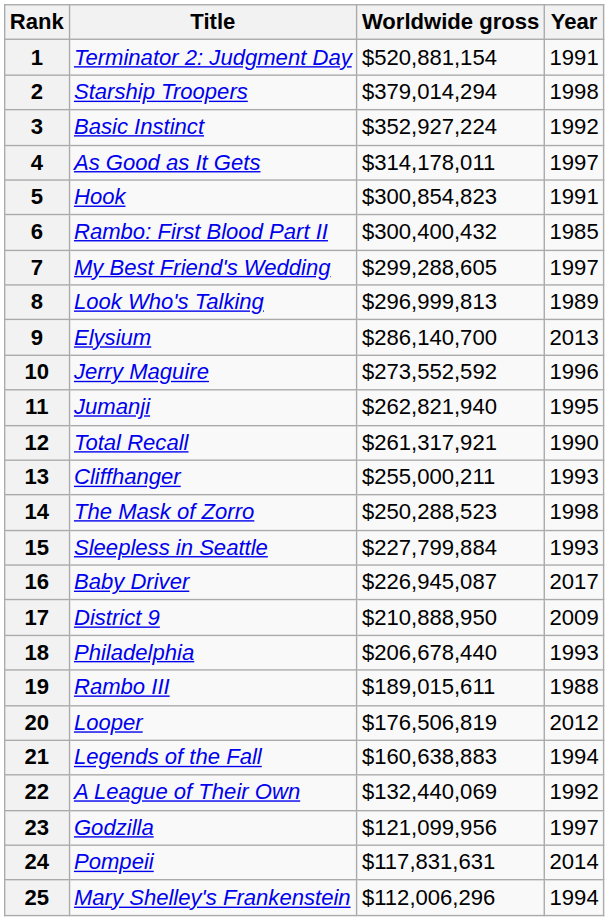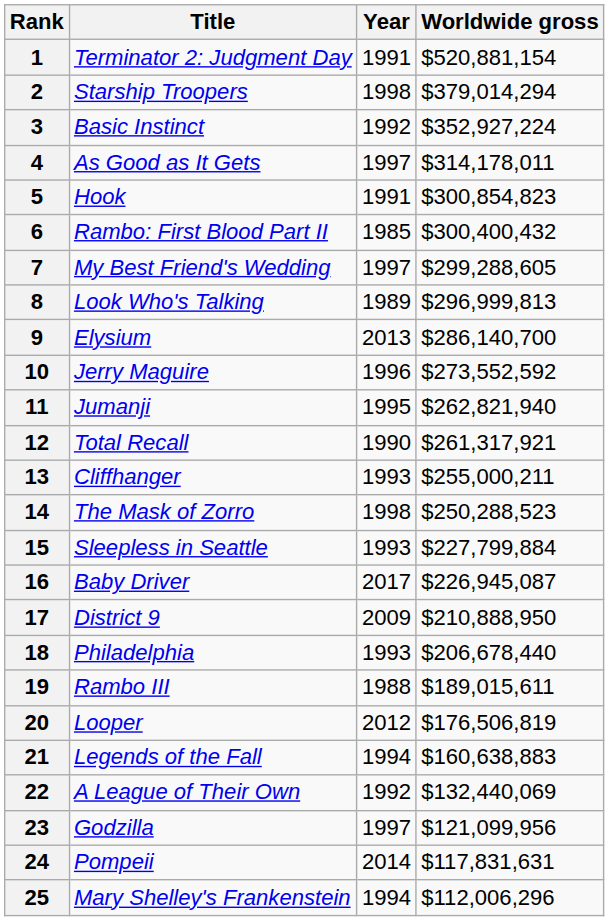columns swapped: (574, 22) <-> (451, 22)
